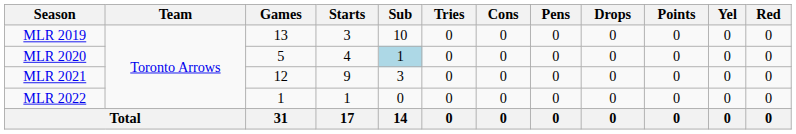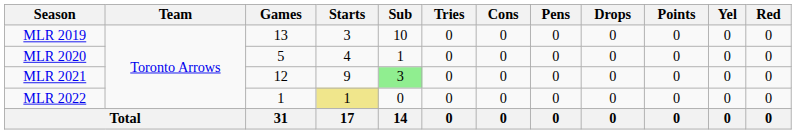(400, 56) lightblue background -> (400, 56) no background
(400, 77) no background -> (400, 77) lightgreen background
(347, 98) no background -> (347, 98) khaki background
